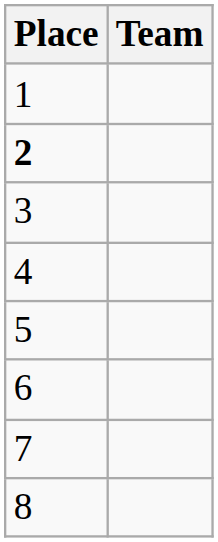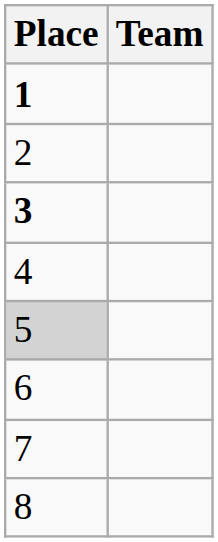(23, 93) normal -> (23, 93) bold
(23, 152) bold -> (23, 152) normal
(23, 211) normal -> (23, 211) bold
(23, 329) no background -> (23, 329) lightgrey background
